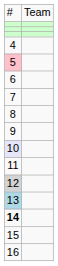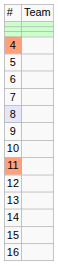(13, 45) no background -> (13, 45) lightsalmon background
(13, 62) pink background -> (13, 62) no background
(13, 114) no background -> (13, 114) lavender background
(13, 148) lavender background -> (13, 148) no background
(13, 166) no background -> (13, 166) lightsalmon background
(13, 183) lightgrey background -> (13, 183) no background
(13, 200) lightblue background -> (13, 200) no background
(13, 217) bold -> (13, 217) normal
